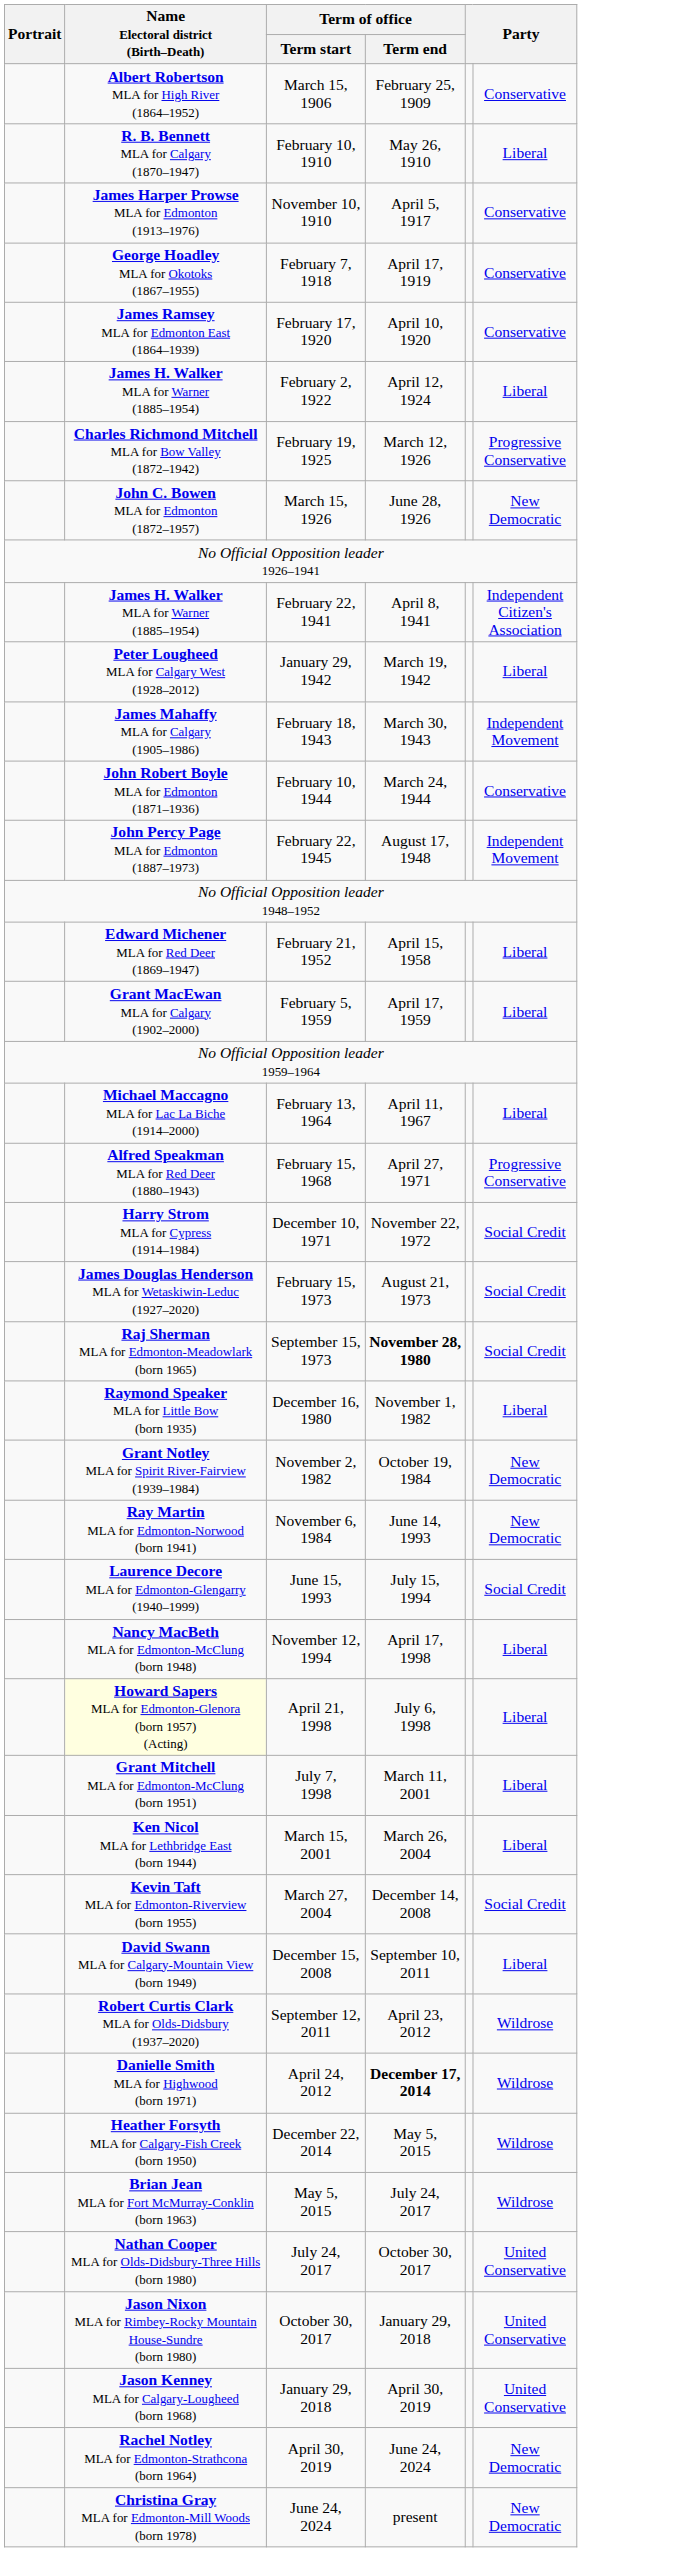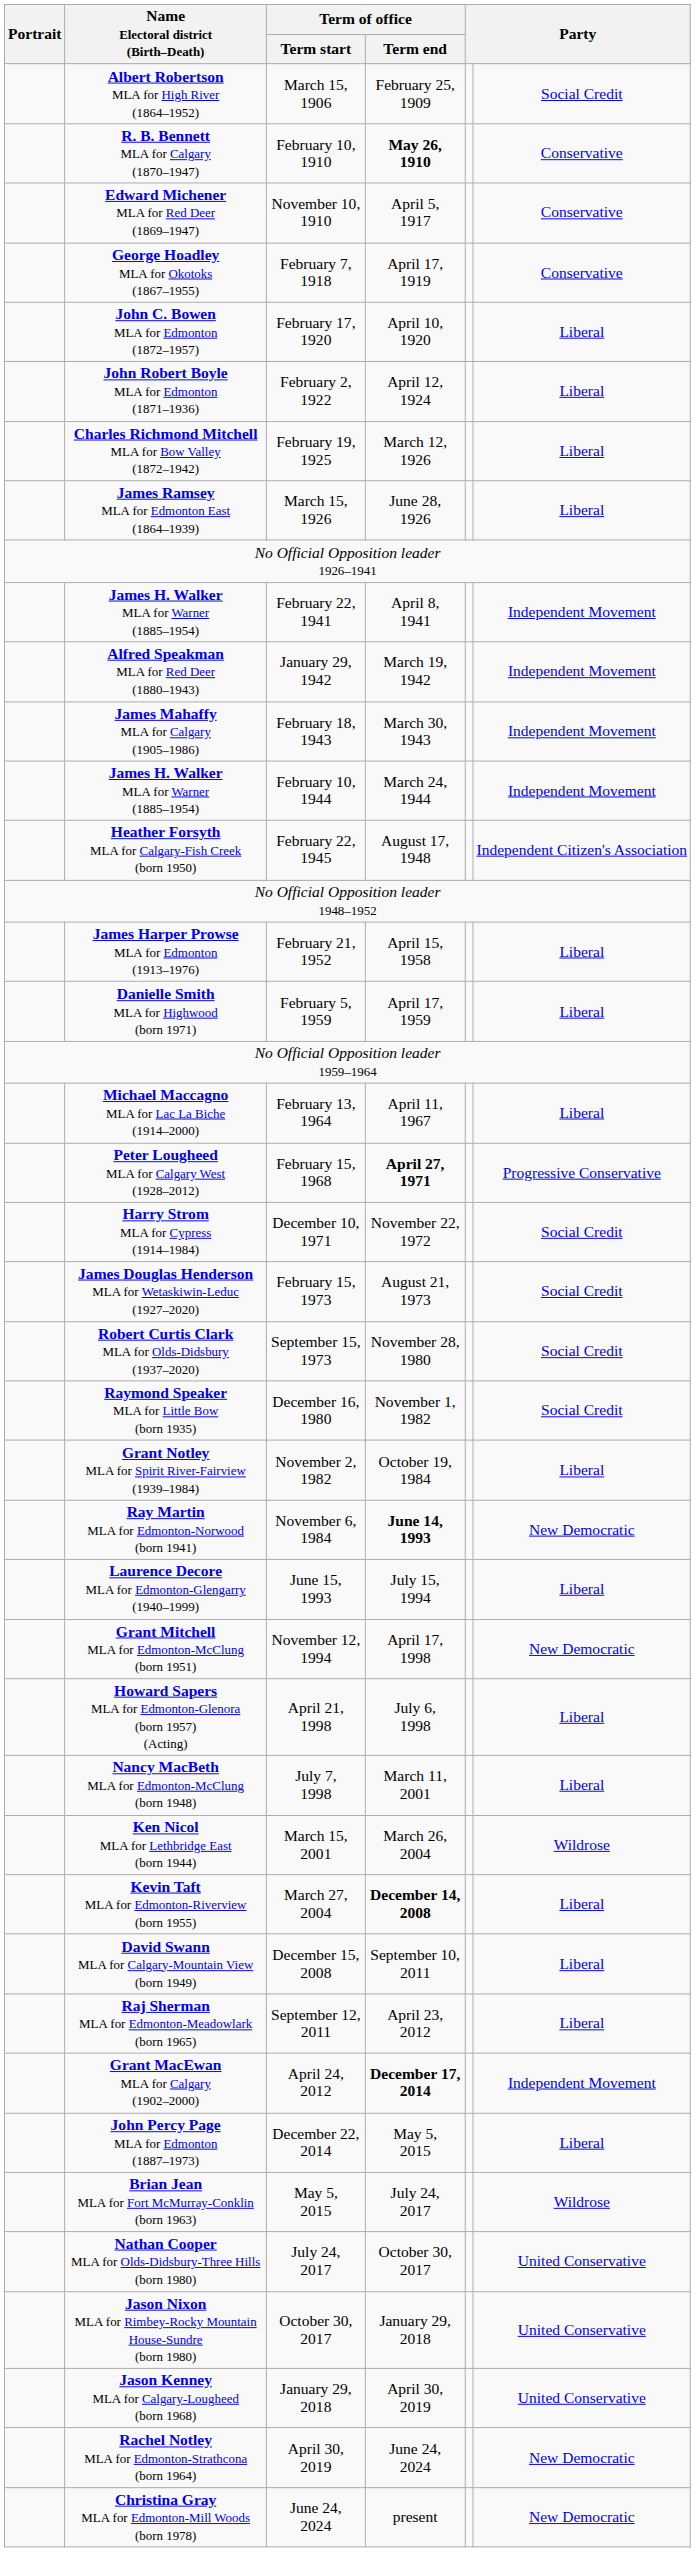(525, 93) Conservative -> (582, 93) Social Credit
(415, 153) normal -> (415, 153) bold
(525, 153) Liberal -> (582, 153) Conservative
(166, 212) James Harper Prowse MLA for Edmonton (1913–1976) -> (166, 212) Edward Michener MLA for Red Deer (1869–1947)
(166, 331) James Ramsey MLA for Edmonton East (1864–1939) -> (166, 331) John C. Bowen MLA for Edmonton (1872–1957)
(525, 331) Conservative -> (582, 331) Liberal
(166, 391) James H. Walker MLA for Warner (1885–1954) -> (166, 391) John Robert Boyle MLA for Edmonton (1871–1936)
(525, 451) Progressive Conservative -> (582, 451) Liberal
(166, 510) John C. Bowen MLA for Edmonton (1872–1957) -> (166, 510) James Ramsey MLA for Edmonton East (1864–1939)
(525, 510) New Democratic -> (582, 510) Liberal
(525, 612) Independent Citizen's Association -> (582, 612) Independent Movement
(166, 671) Peter Lougheed MLA for Calgary West (1928–2012) -> (166, 671) Alfred Speakman MLA for Red Deer (1880–1943)
(525, 671) Liberal -> (582, 671) Independent Movement
(166, 790) John Robert Boyle MLA for Edmonton (1871–1936) -> (166, 790) James H. Walker MLA for Warner (1885–1954)
(525, 790) Conservative -> (582, 790) Independent Movement
(166, 850) John Percy Page MLA for Edmonton (1887–1973) -> (166, 850) Heather Forsyth MLA for Calgary-Fish Creek (born 1950)
(525, 850) Independent Movement -> (582, 850) Independent Citizen's Association
(166, 951) Edward Michener MLA for Red Deer (1869–1947) -> (166, 951) James Harper Prowse MLA for Edmonton (1913–1976)
(166, 1011) Grant MacEwan MLA for Calgary (1902–2000) -> (166, 1011) Danielle Smith MLA for Highwood (born 1971)
(166, 1172) Alfred Speakman MLA for Red Deer (1880–1943) -> (166, 1172) Peter Lougheed MLA for Calgary West (1928–2012)
(415, 1172) normal -> (415, 1172) bold
(166, 1351) Raj Sherman MLA for Edmonton-Meadowlark (born 1965) -> (166, 1351) Robert Curtis Clark MLA for Olds-Didsbury (1937–2020)
(415, 1351) bold -> (415, 1351) normal
(525, 1410) Liberal -> (582, 1410) Social Credit
(525, 1470) New Democratic -> (582, 1470) Liberal
(415, 1529) normal -> (415, 1529) bold
(525, 1589) Social Credit -> (582, 1589) Liberal
(166, 1648) Nancy MacBeth MLA for Edmonton-McClung (born 1948) -> (166, 1648) Grant Mitchell MLA for Edmonton-McClung (born 1951)
(525, 1648) Liberal -> (582, 1648) New Democratic
(166, 1717) lightyellow background -> (166, 1717) no background
(166, 1785) Grant Mitchell MLA for Edmonton-McClung (born 1951) -> (166, 1785) Nancy MacBeth MLA for Edmonton-McClung (born 1948)
(525, 1844) Liberal -> (582, 1844) Wildrose
(415, 1904) normal -> (415, 1904) bold
(525, 1904) Social Credit -> (582, 1904) Liberal
(166, 2023) Robert Curtis Clark MLA for Olds-Didsbury (1937–2020) -> (166, 2023) Raj Sherman MLA for Edmonton-Meadowlark (born 1965)
(525, 2023) Wildrose -> (582, 2023) Liberal
(166, 2083) Danielle Smith MLA for Highwood (born 1971) -> (166, 2083) Grant MacEwan MLA for Calgary (1902–2000)
(525, 2083) Wildrose -> (582, 2083) Independent Movement
(166, 2142) Heather Forsyth MLA for Calgary-Fish Creek (born 1950) -> (166, 2142) John Percy Page MLA for Edmonton (1887–1973)
(525, 2142) Wildrose -> (582, 2142) Liberal
